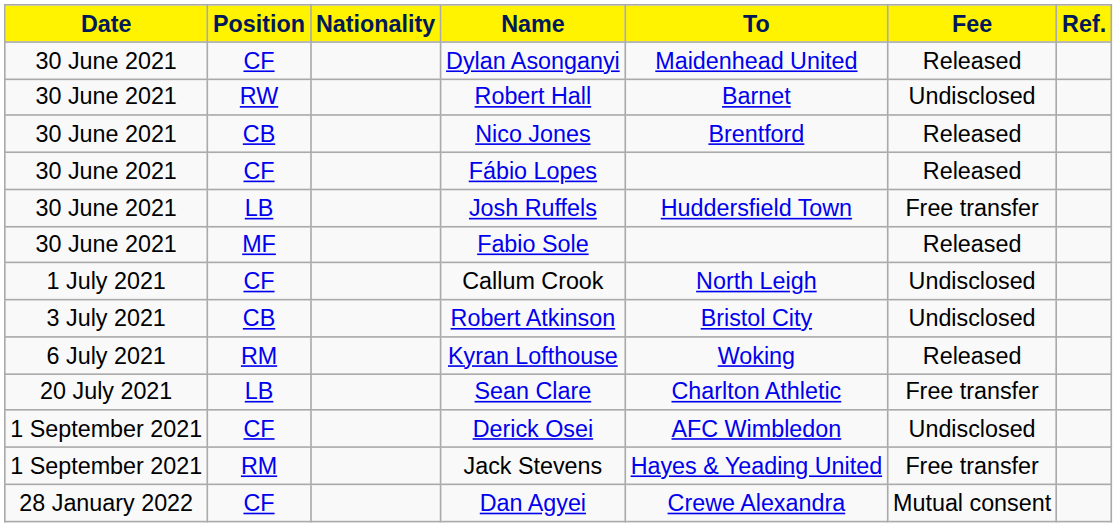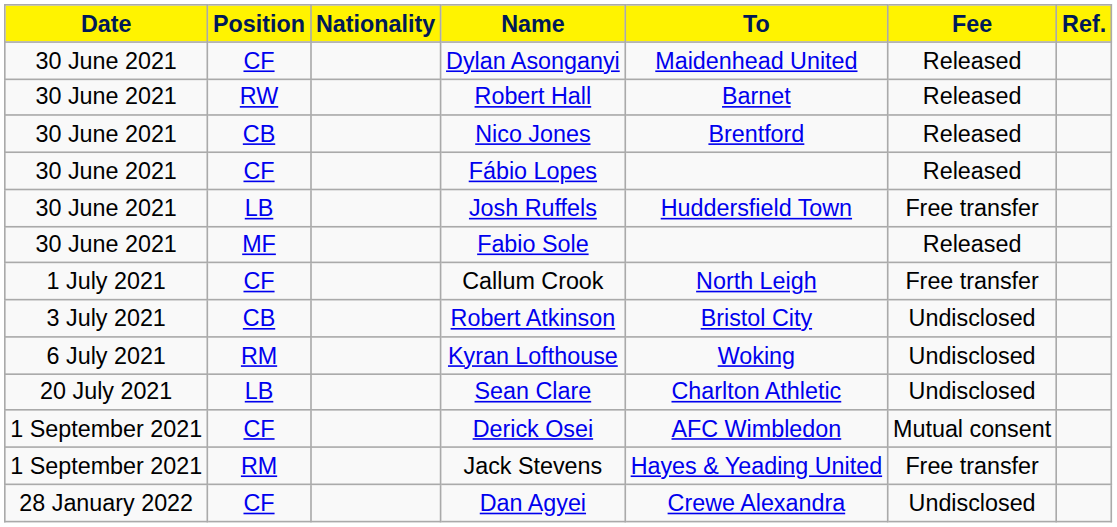(972, 97) Undisclosed -> (972, 97) Released
(972, 282) Undisclosed -> (972, 282) Free transfer
(972, 355) Released -> (972, 355) Undisclosed
(972, 392) Free transfer -> (972, 392) Undisclosed
(972, 429) Undisclosed -> (972, 429) Mutual consent
(972, 503) Mutual consent -> (972, 503) Undisclosed
